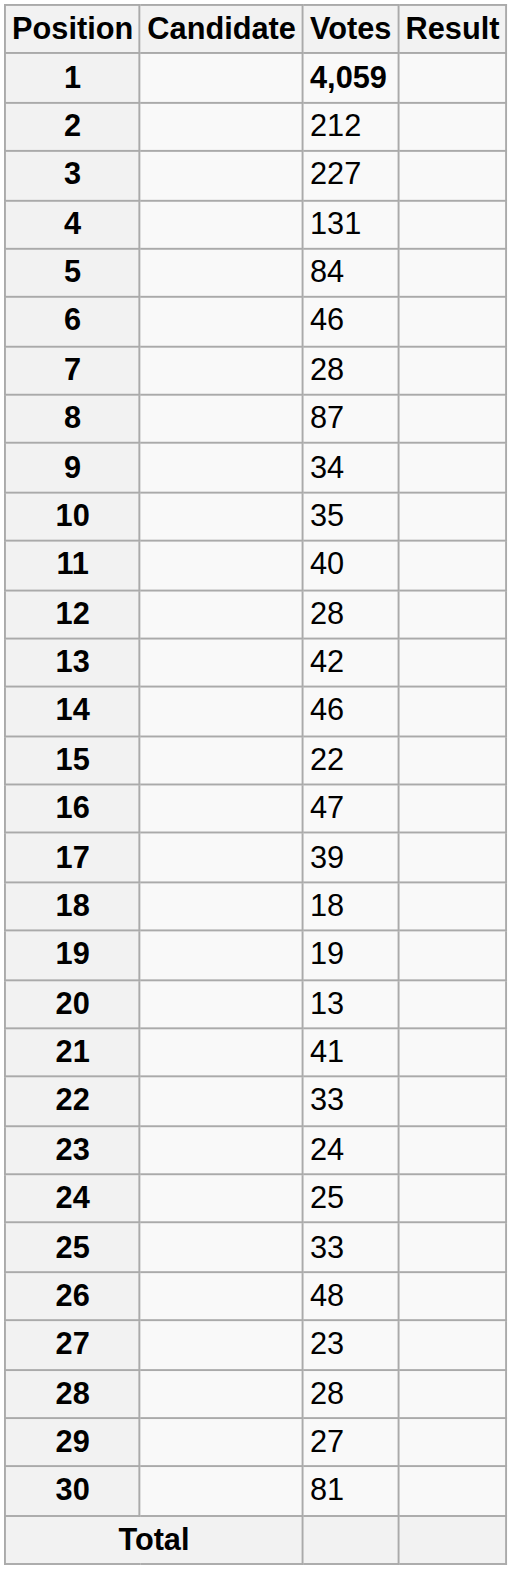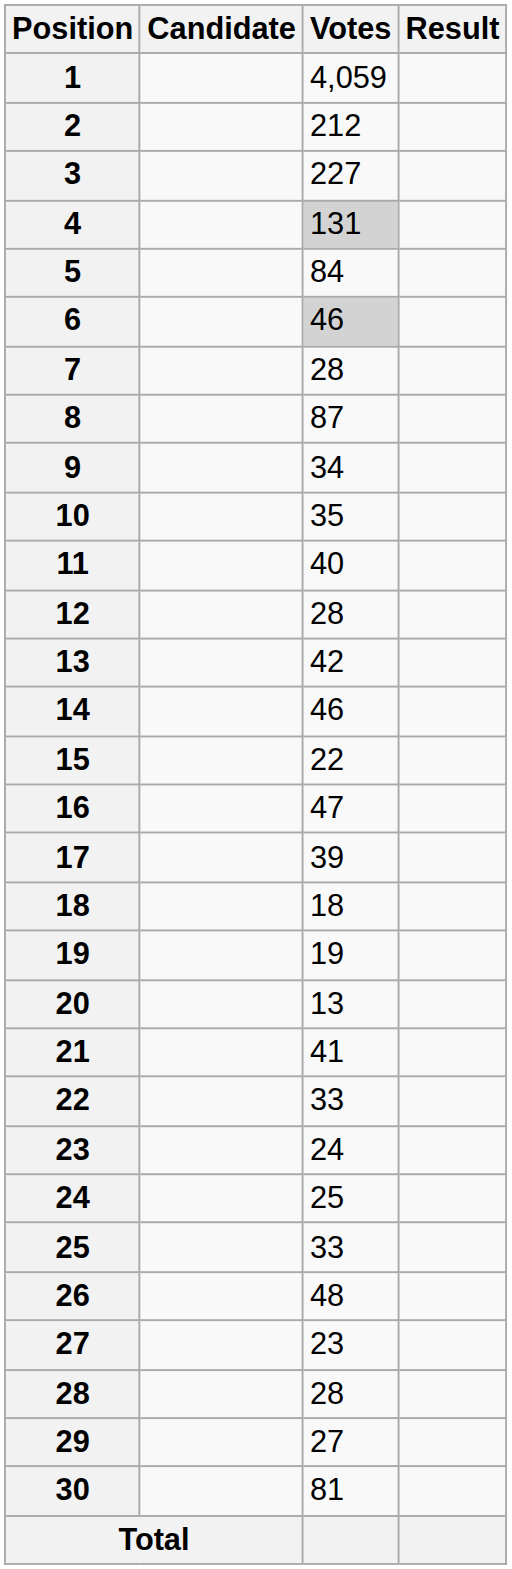(348, 77) bold -> (348, 77) normal
(336, 223) no background -> (336, 223) lightgrey background
(327, 321) no background -> (327, 321) lightgrey background
